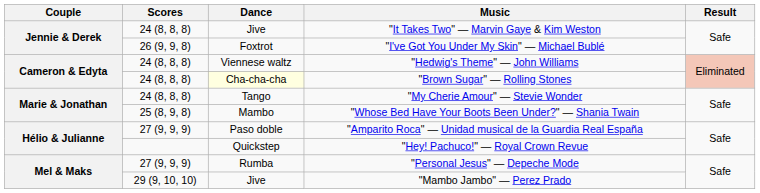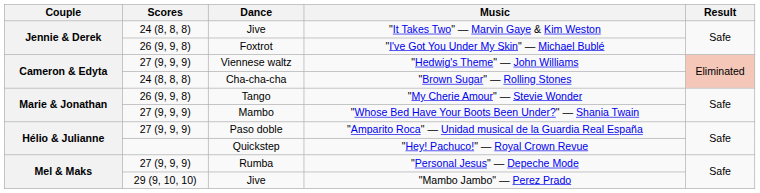(165, 63) 24 (8, 8, 8) -> (165, 63) 27 (9, 9, 9)
(256, 79) lightyellow background -> (256, 79) no background
(165, 96) 24 (8, 8, 8) -> (165, 96) 26 (9, 9, 8)
(165, 113) 25 (8, 9, 8) -> (165, 113) 27 (9, 9, 9)
